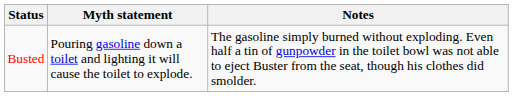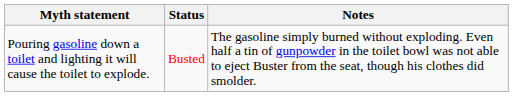columns swapped: (128, 15) <-> (26, 15)
